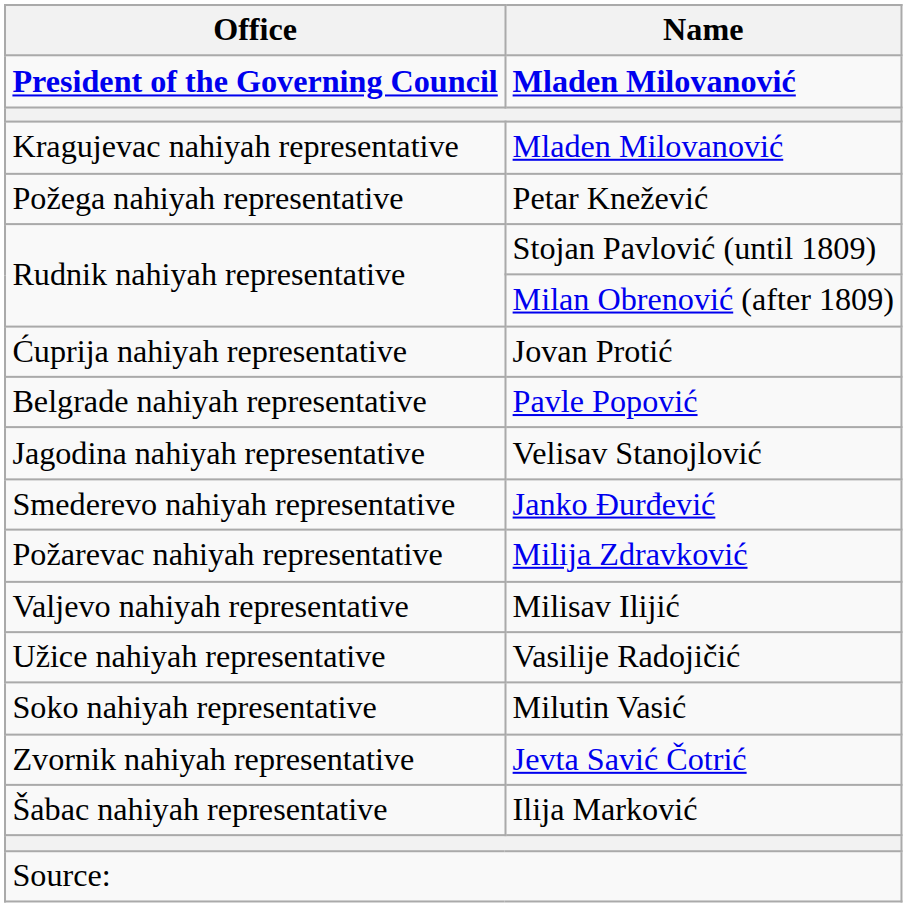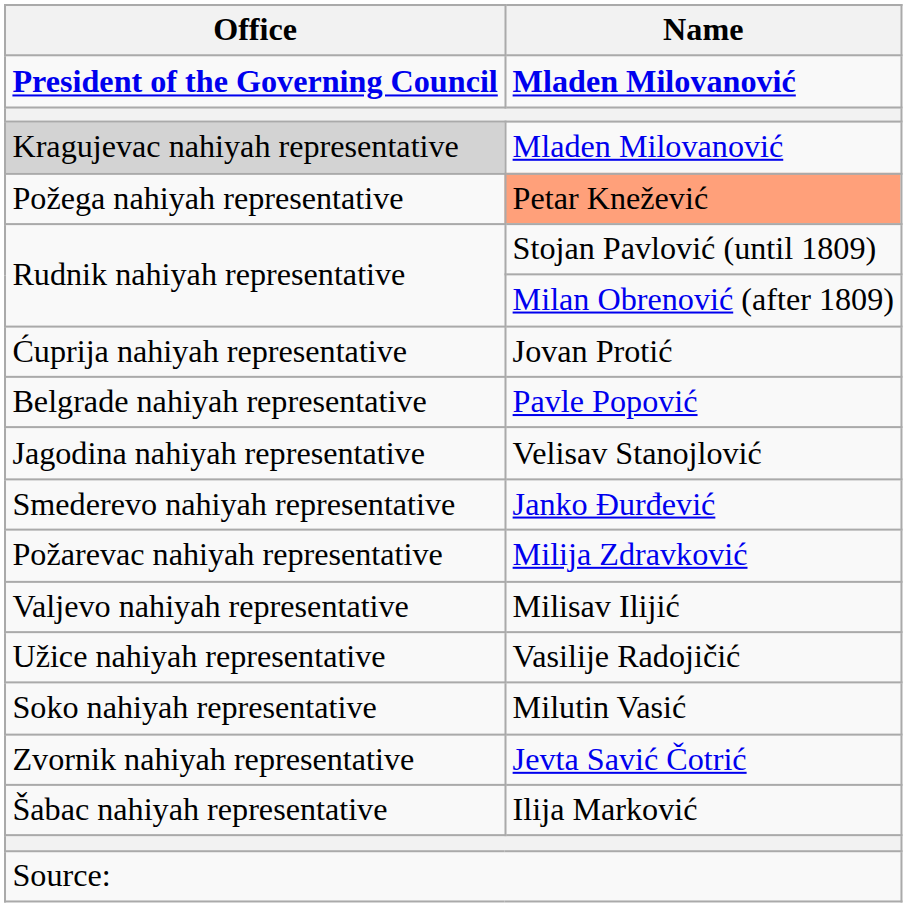(236, 146) no background -> (236, 146) lightgrey background
(610, 197) no background -> (610, 197) lightsalmon background
